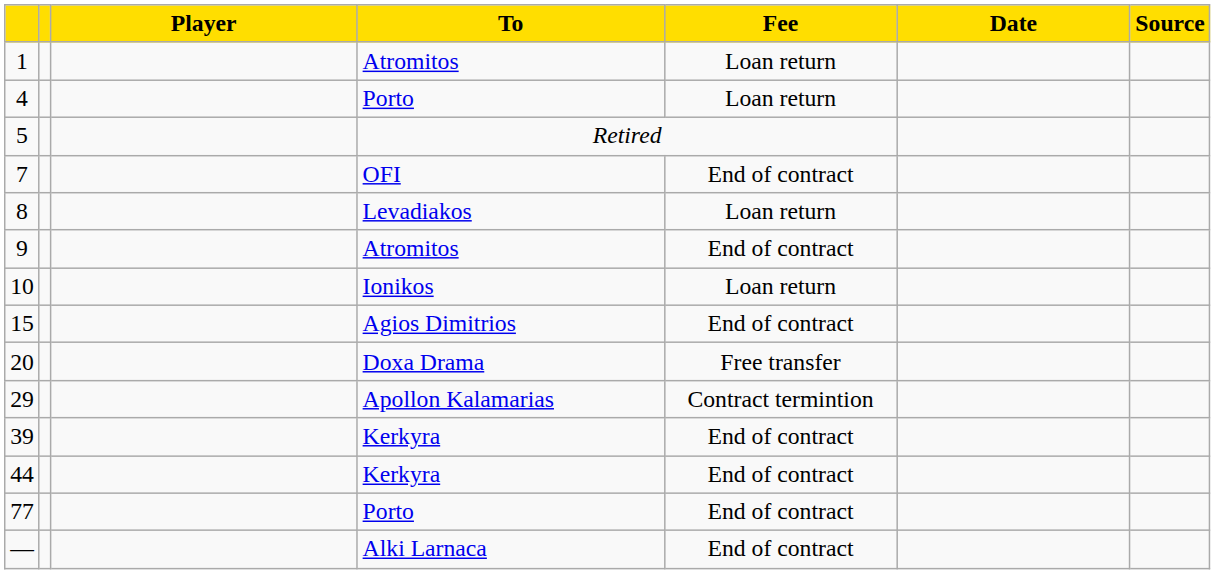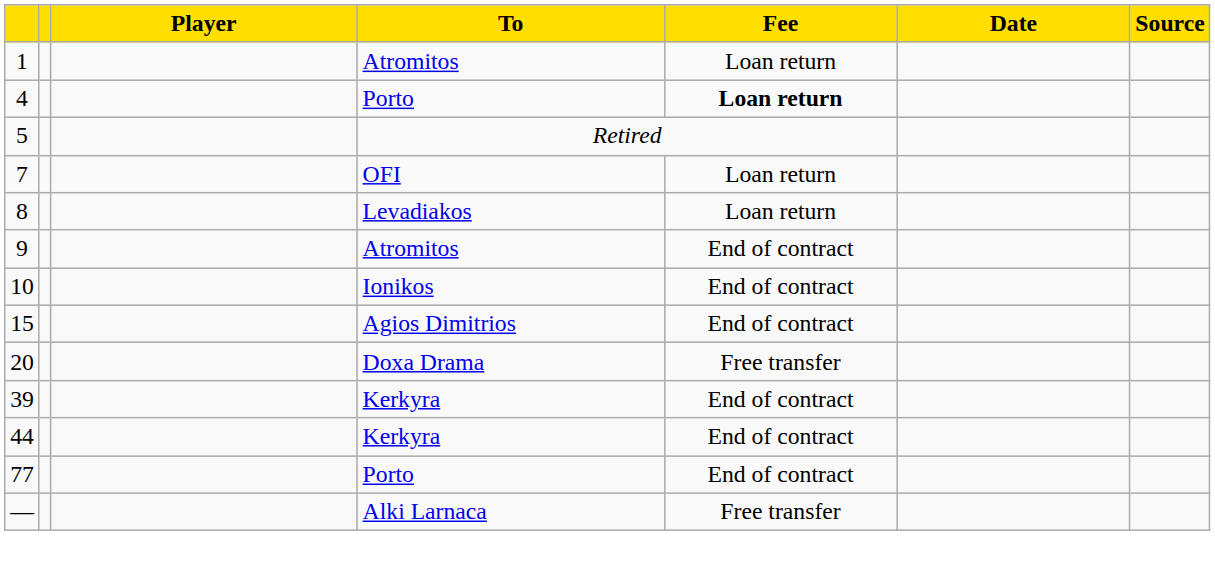(781, 98) normal -> (781, 98) bold
(781, 173) End of contract -> (781, 173) Loan return
(781, 286) Loan return -> (781, 286) End of contract
- row: (22, 398)
(781, 549) End of contract -> (781, 511) Free transfer
